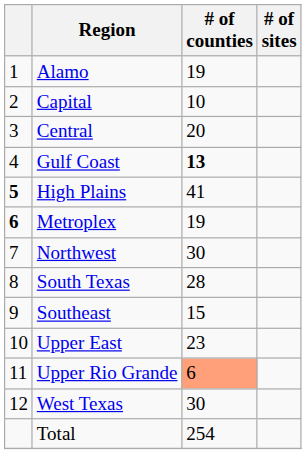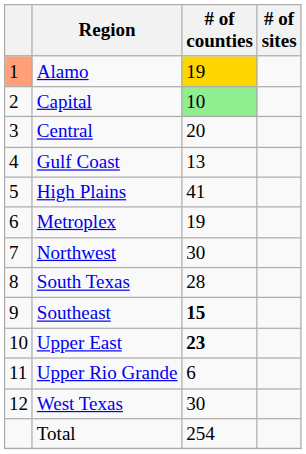(14, 71) no background -> (14, 71) lightsalmon background
(196, 71) no background -> (196, 71) gold background
(196, 101) no background -> (196, 101) lightgreen background
(196, 161) bold -> (196, 161) normal
(14, 191) bold -> (14, 191) normal
(14, 222) bold -> (14, 222) normal
(196, 312) normal -> (196, 312) bold
(196, 342) normal -> (196, 342) bold
(191, 373) lightsalmon background -> (191, 373) no background
